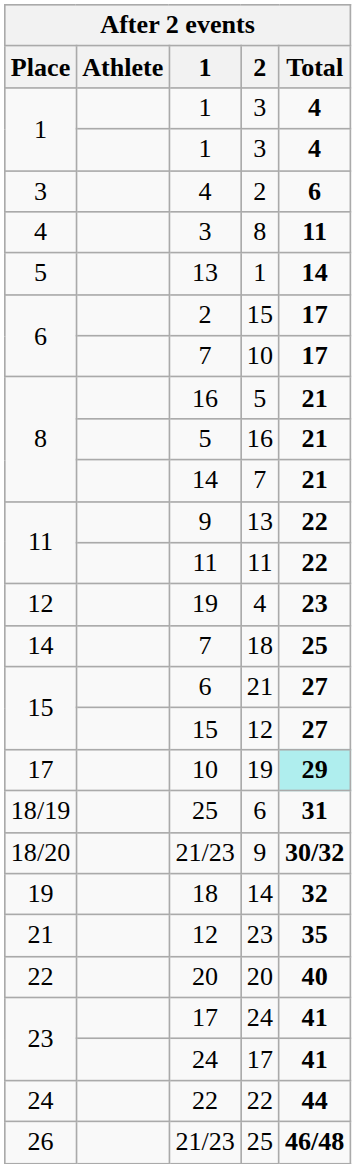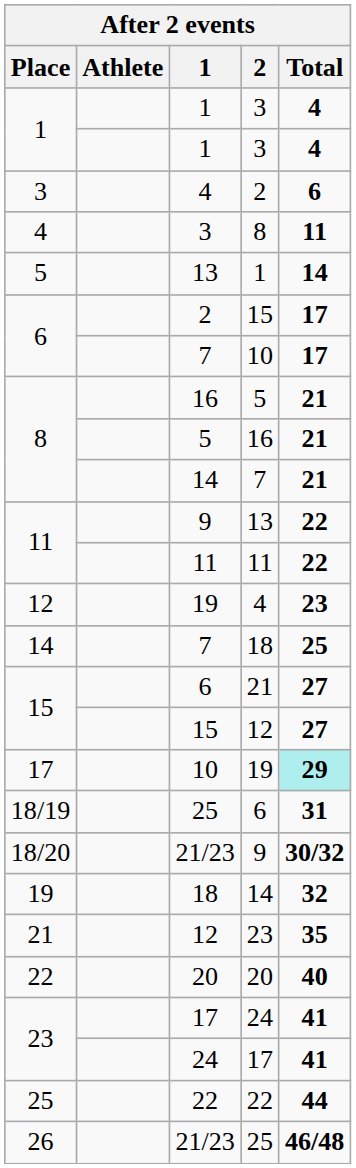(41, 1100) 24 -> (41, 1100) 25
